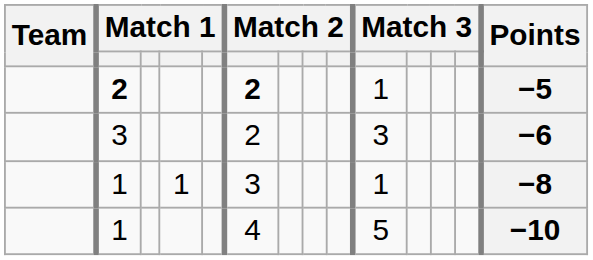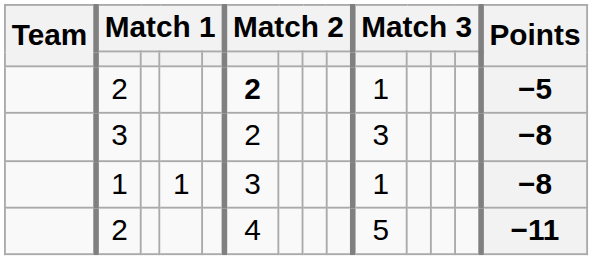(119, 89) bold -> (119, 89) normal
(535, 136) −6 -> (535, 136) −8
(119, 230) 1 -> (119, 230) 2
(535, 230) −10 -> (535, 230) −11
